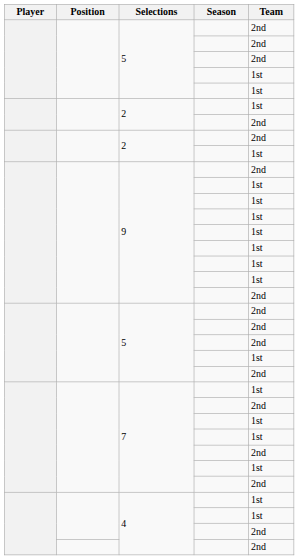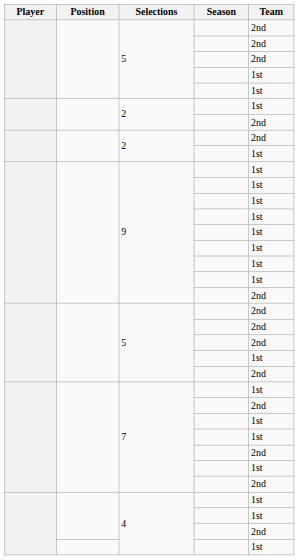(258, 169) 2nd -> (257, 169) 1st
(258, 547) 2nd -> (257, 547) 1st
